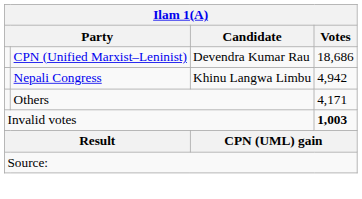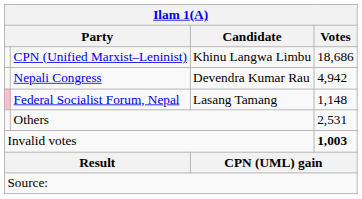(251, 57) Devendra Kumar Rau -> (252, 57) Khinu Langwa Limbu
(252, 78) Khinu Langwa Limbu -> (251, 78) Devendra Kumar Rau
+ row: (97, 99)
(332, 99) 4,171 -> (332, 120) 2,531
